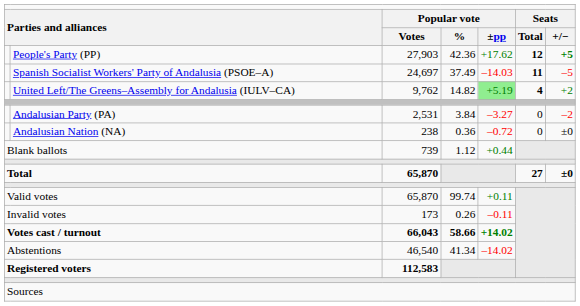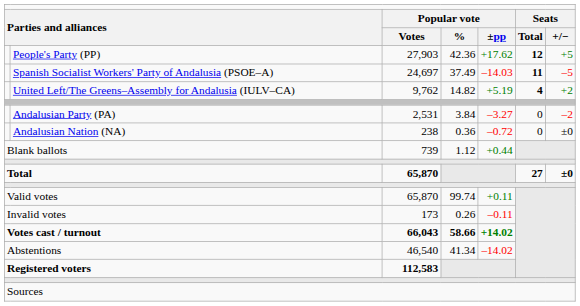(567, 54) bold -> (567, 54) normal
(500, 90) lightgreen background -> (500, 90) no background
